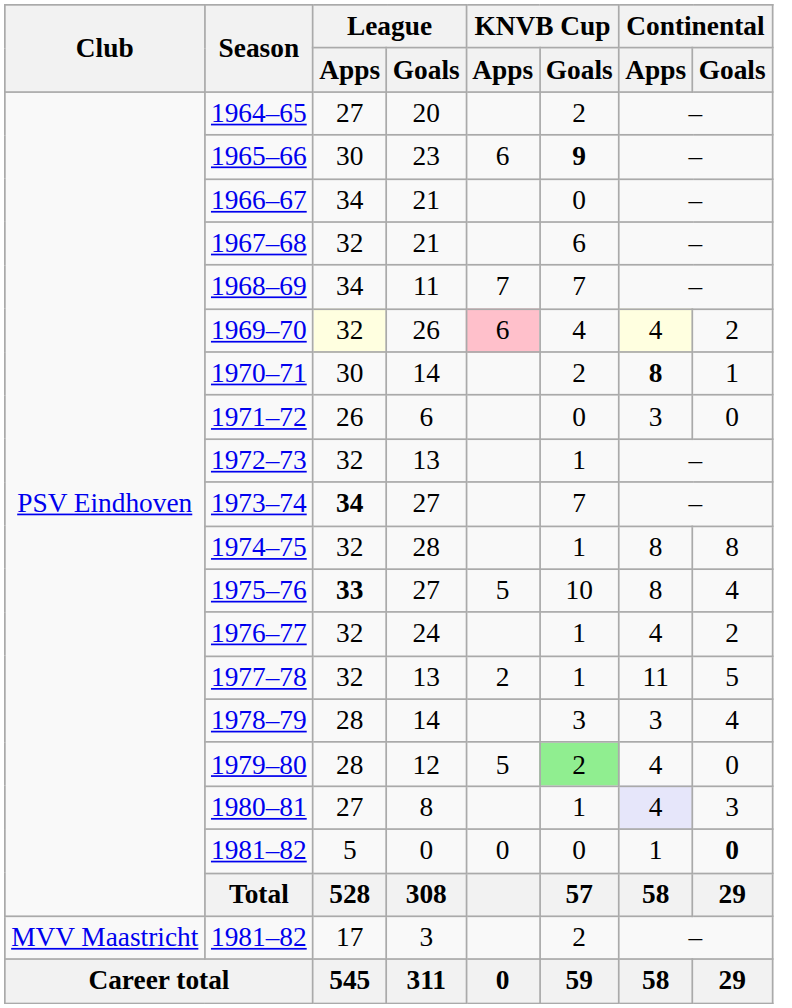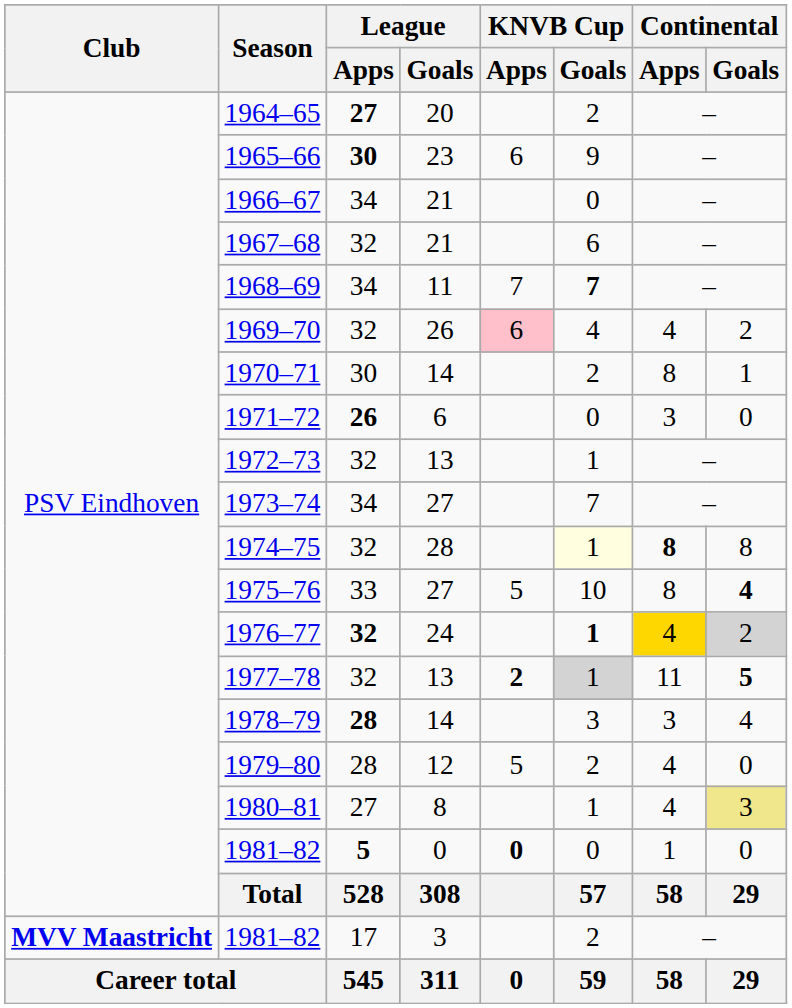(350, 112) normal -> (363, 112) bold
(350, 156) normal -> (363, 156) bold
(579, 156) bold -> (593, 156) normal
(579, 286) normal -> (593, 286) bold
(350, 329) lightyellow background -> (363, 329) no background
(656, 329) lightyellow background -> (669, 329) no background
(656, 373) bold -> (669, 373) normal
(350, 416) normal -> (363, 416) bold
(350, 503) bold -> (363, 503) normal
(579, 546) no background -> (593, 546) lightyellow background
(656, 546) normal -> (669, 546) bold
(350, 590) bold -> (363, 590) normal
(732, 590) normal -> (746, 590) bold
(350, 633) normal -> (363, 633) bold
(579, 633) normal -> (593, 633) bold
(656, 633) no background -> (669, 633) gold background
(732, 633) no background -> (746, 633) lightgrey background
(503, 677) normal -> (516, 677) bold
(579, 677) no background -> (593, 677) lightgrey background
(732, 677) normal -> (746, 677) bold
(350, 720) normal -> (363, 720) bold
(579, 763) lightgreen background -> (593, 763) no background
(656, 807) lavender background -> (669, 807) no background
(732, 807) no background -> (746, 807) khaki background
(350, 850) normal -> (363, 850) bold
(503, 850) normal -> (516, 850) bold
(732, 850) bold -> (746, 850) normal
(105, 937) normal -> (112, 937) bold
